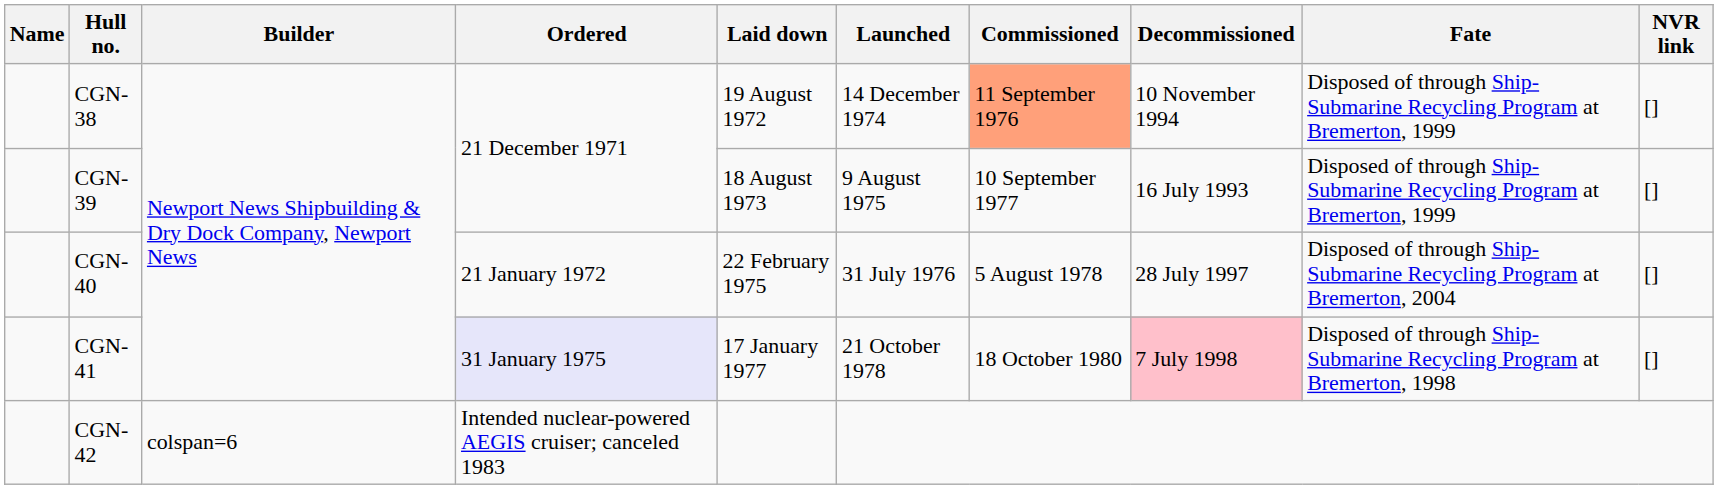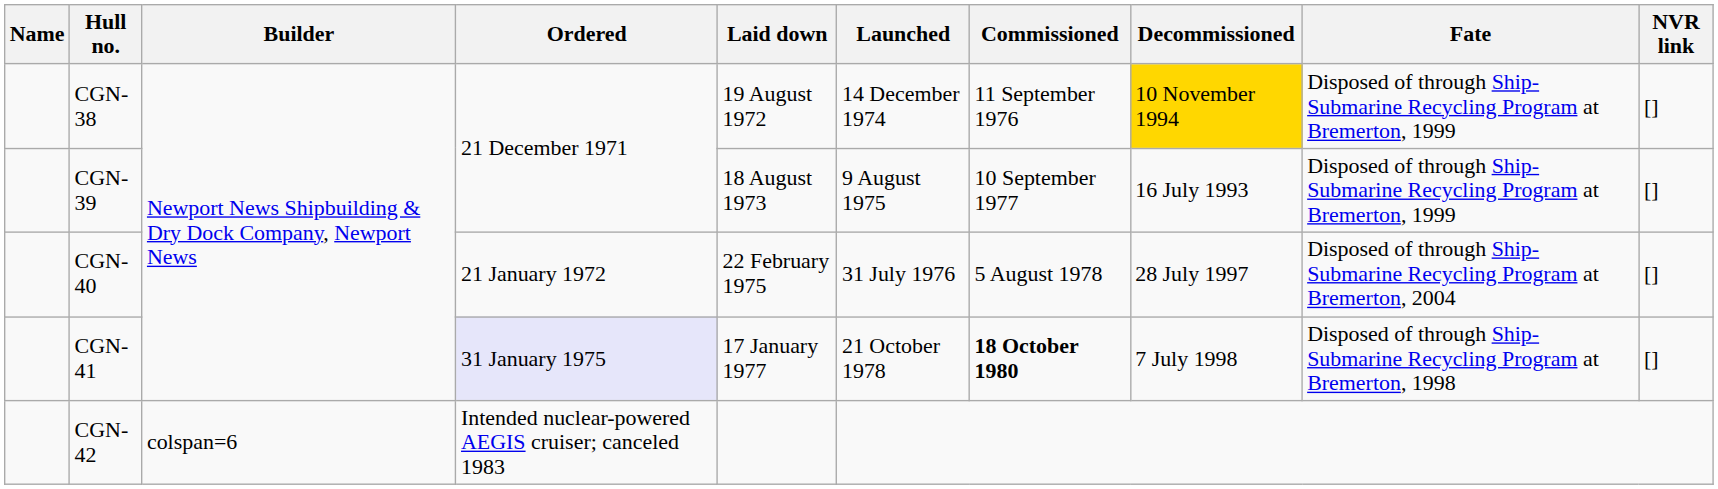(1035, 105) lightsalmon background -> (1035, 105) no background
(1195, 105) no background -> (1195, 105) gold background
(1048, 358) normal -> (1026, 358) bold
(1186, 358) pink background -> (1186, 358) no background
